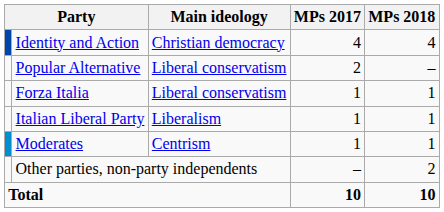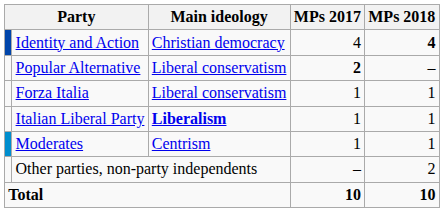(431, 42) normal -> (431, 42) bold
(357, 67) normal -> (357, 67) bold
(186, 118) normal -> (189, 118) bold
